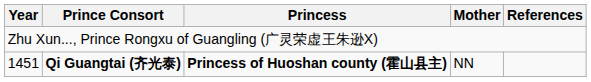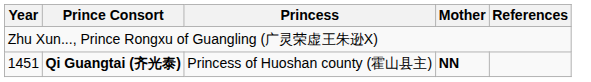(317, 63) bold -> (310, 63) normal
(464, 64) normal -> (449, 64) bold
